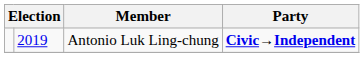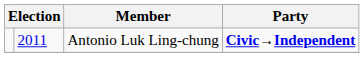(32, 40) 2019 -> (32, 40) 2011
